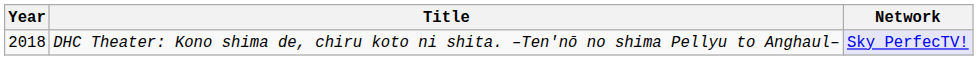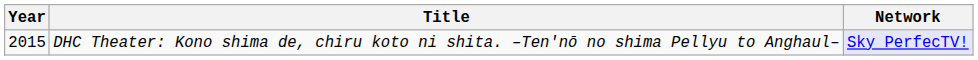(27, 43) 2018 -> (27, 43) 2015
